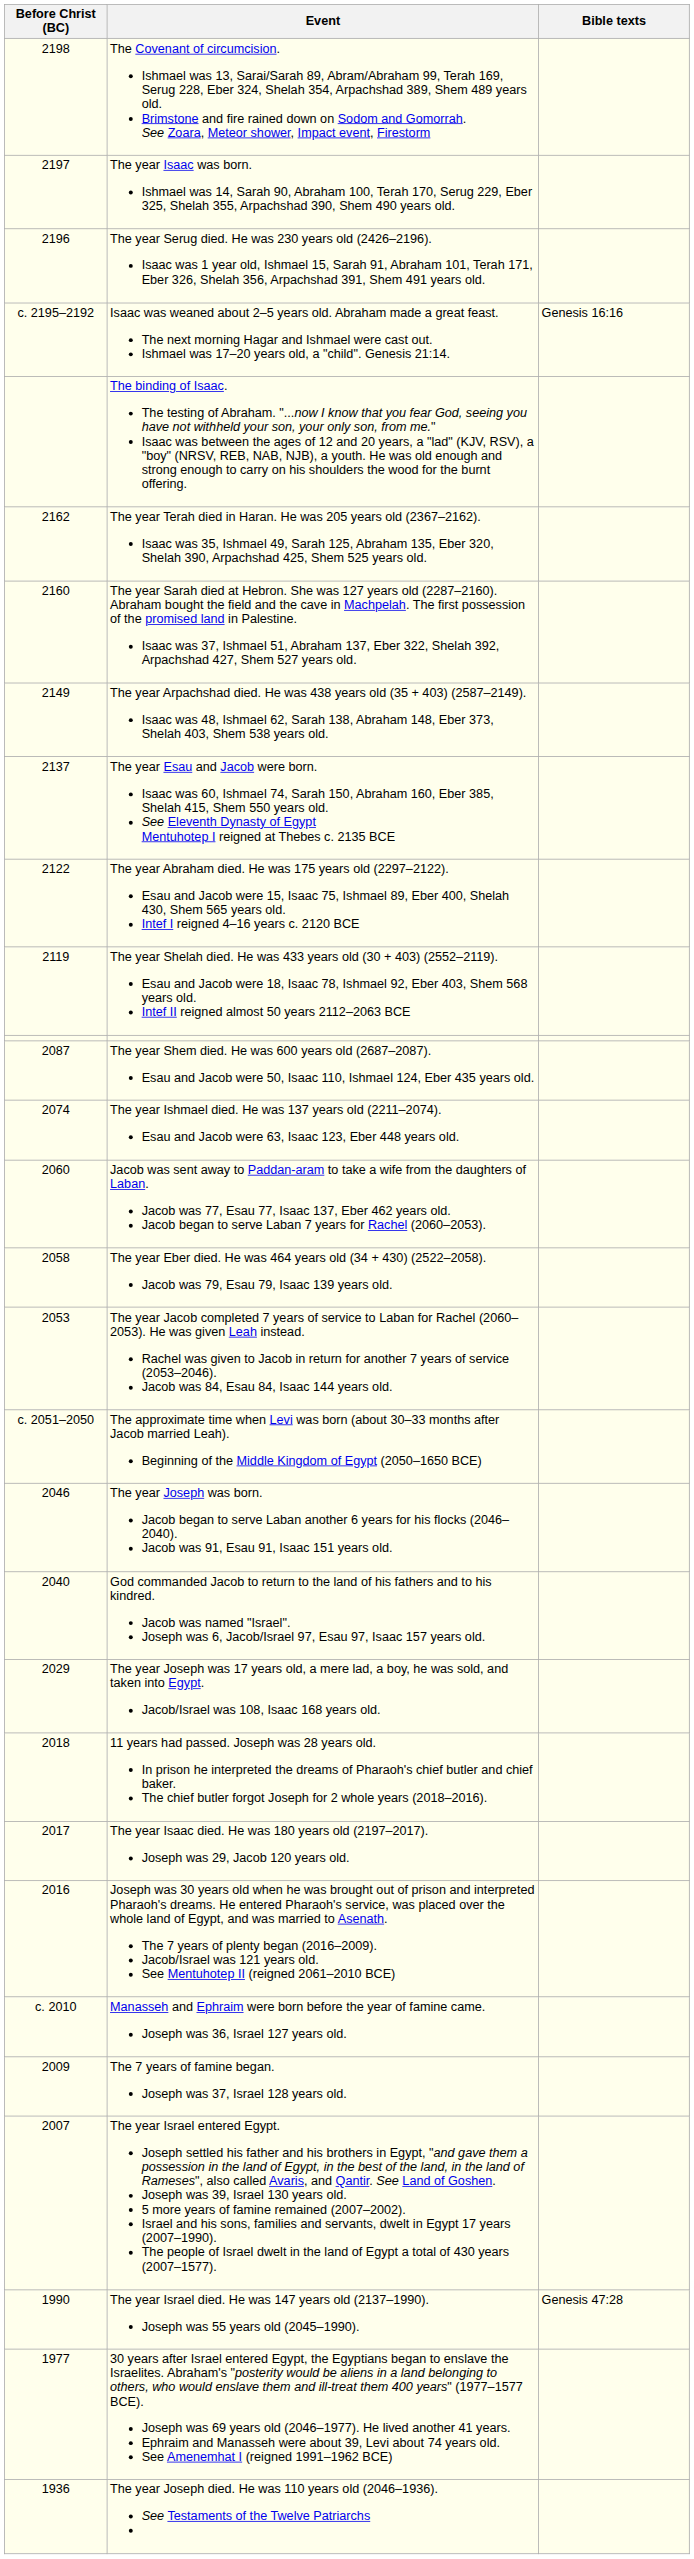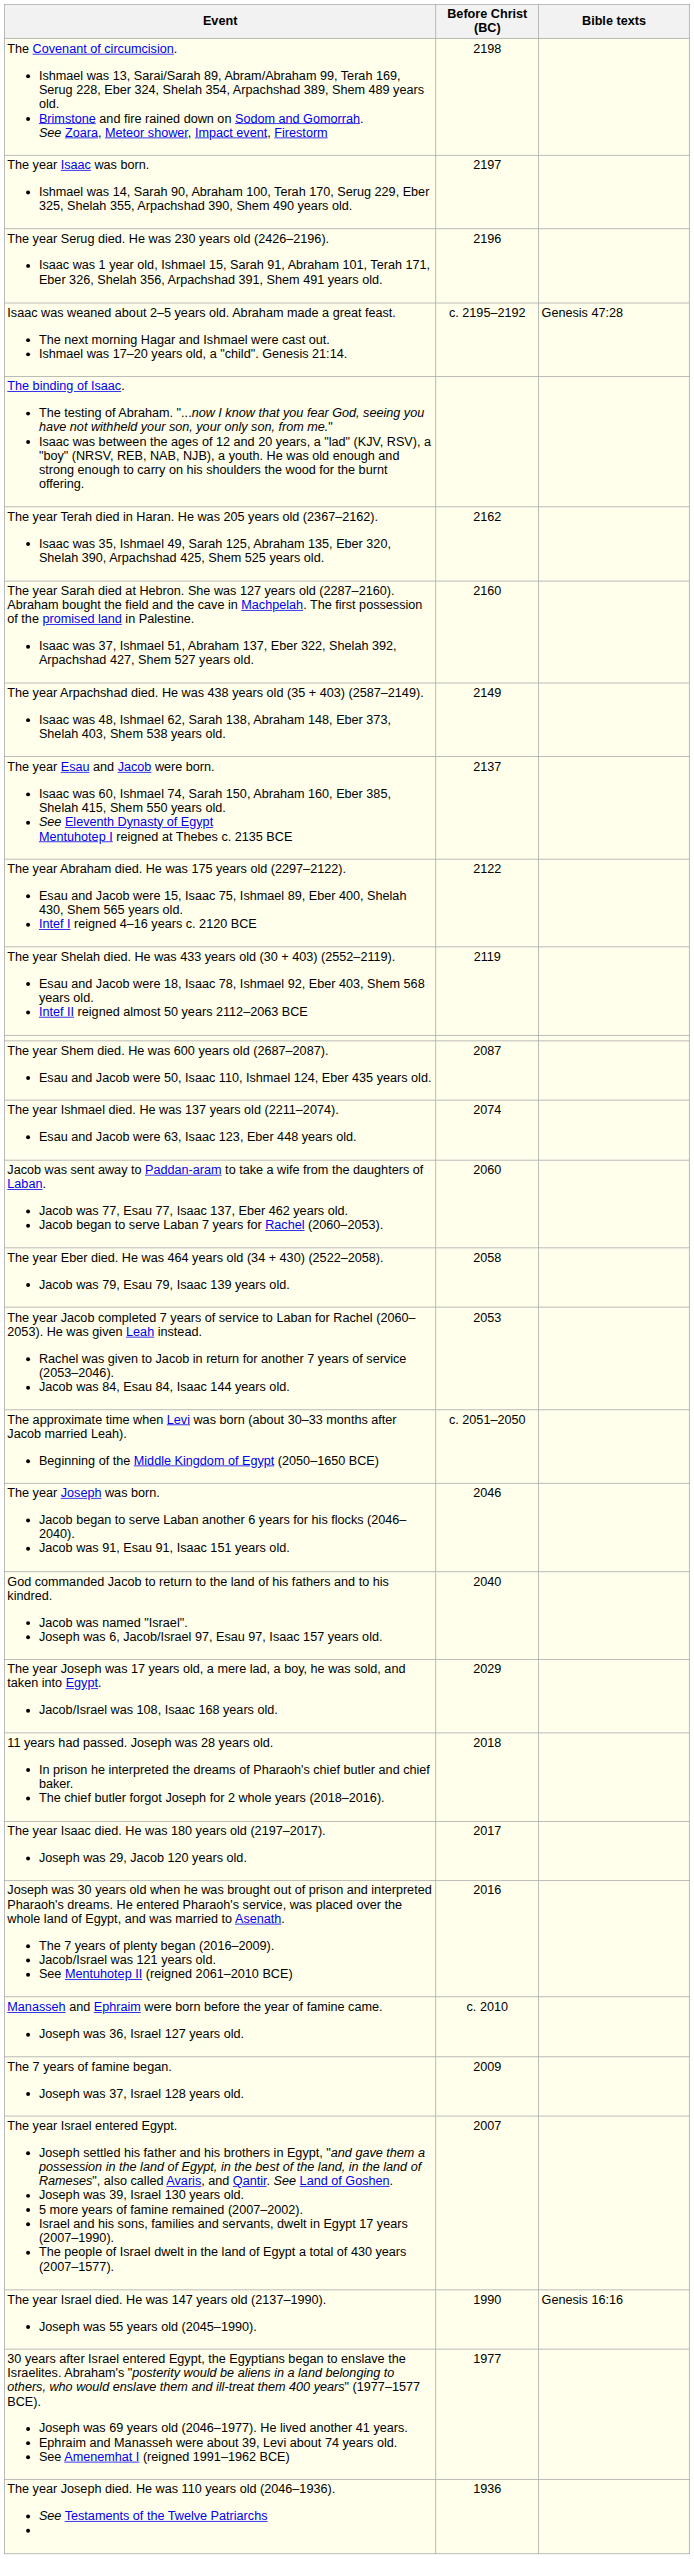columns swapped: (56, 21) <-> (323, 21)
(582, 312) Genesis 16:16 -> (582, 312) Genesis 47:28
(582, 2299) Genesis 47:28 -> (582, 2299) Genesis 16:16
